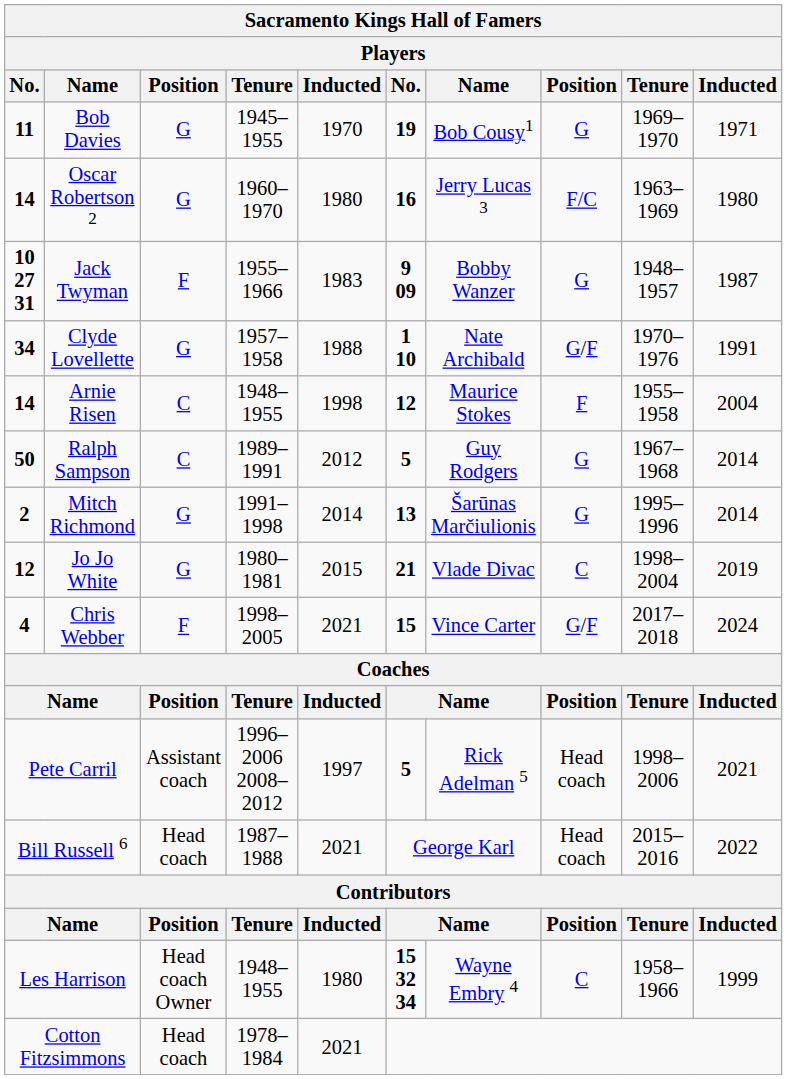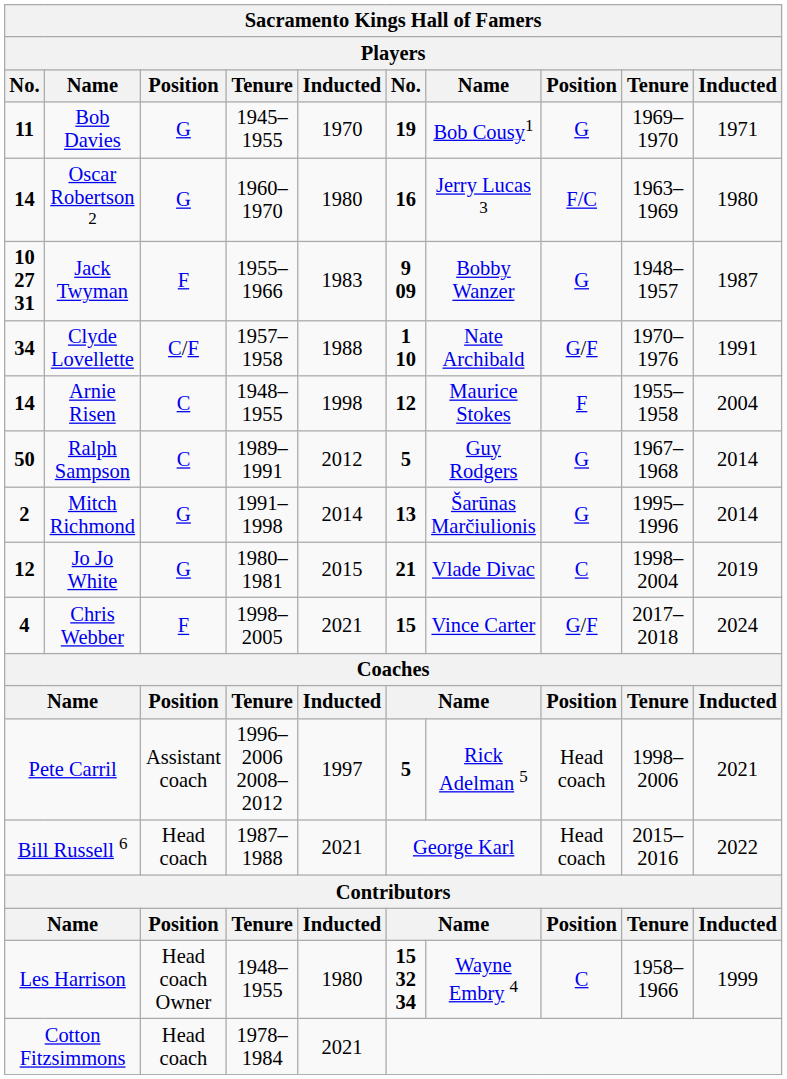(183, 347) G -> (183, 347) C/F
